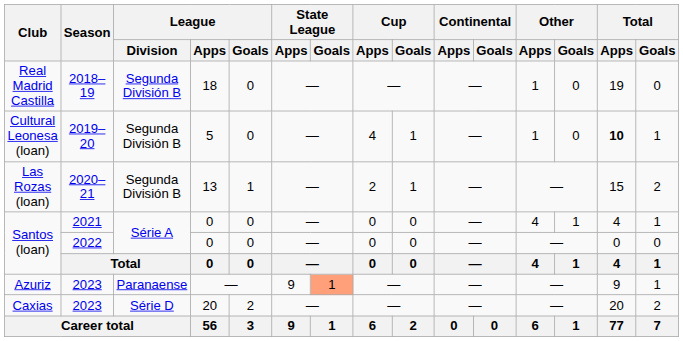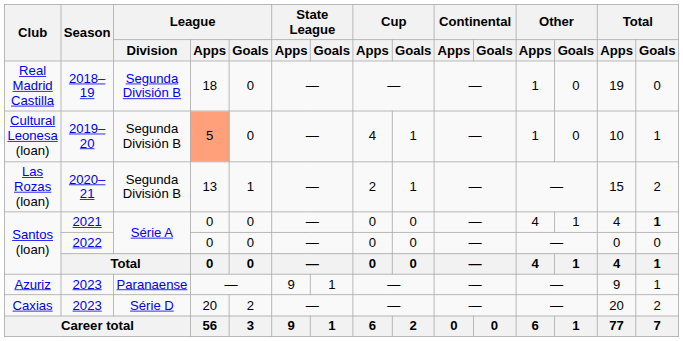(210, 136) no background -> (210, 136) lightsalmon background
(617, 136) bold -> (617, 136) normal
(657, 222) normal -> (657, 222) bold
(332, 284) lightsalmon background -> (332, 284) no background
